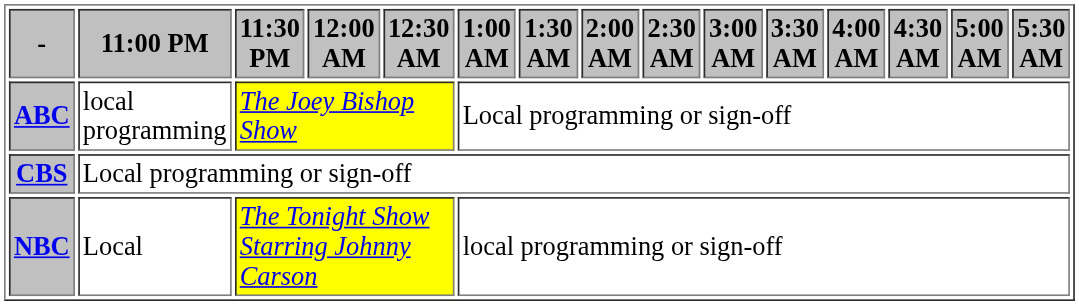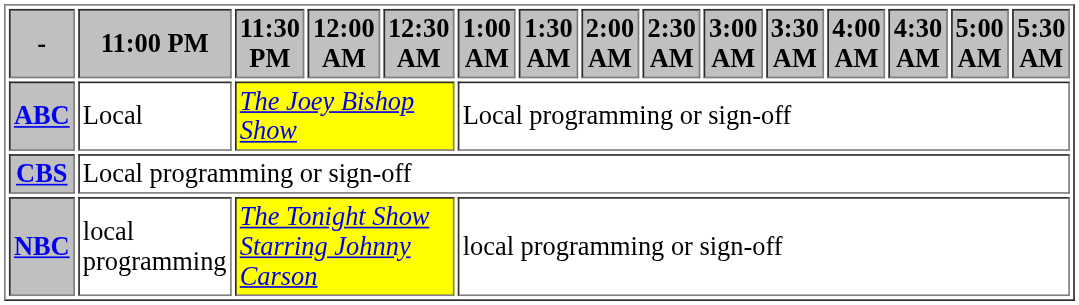(155, 115) local programming -> (113, 115) Local
(113, 246) Local -> (155, 246) local programming
